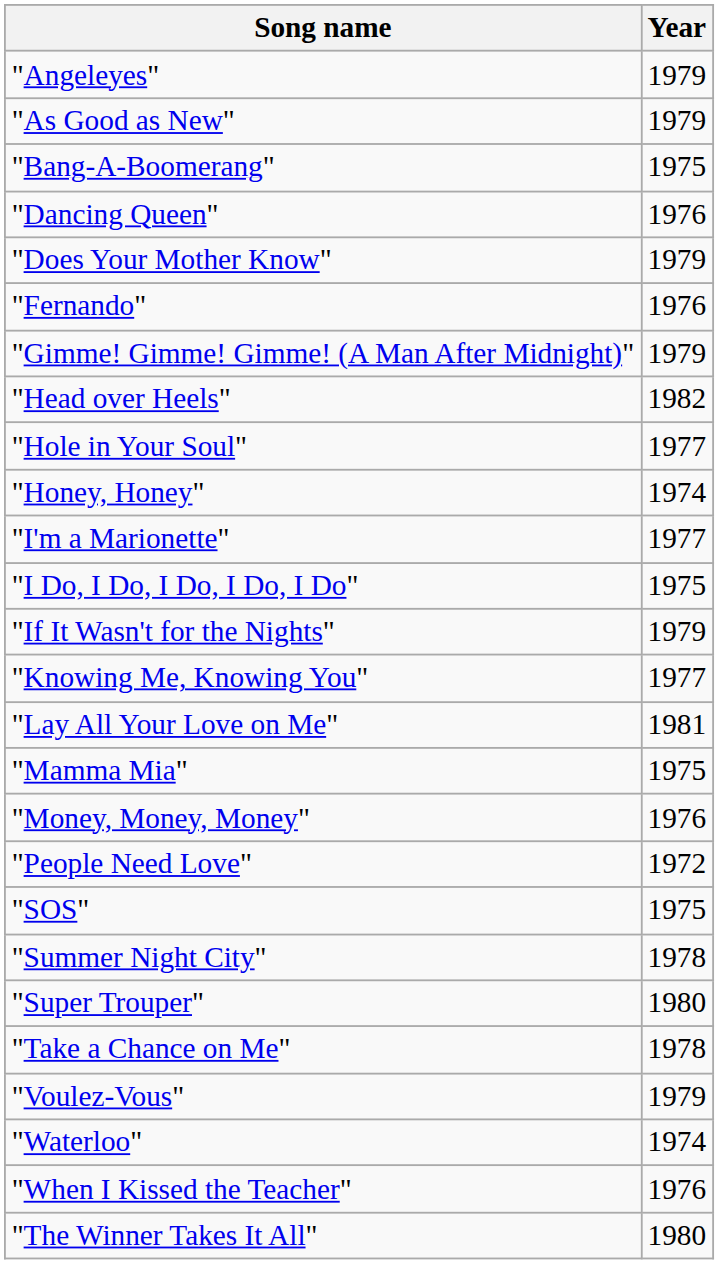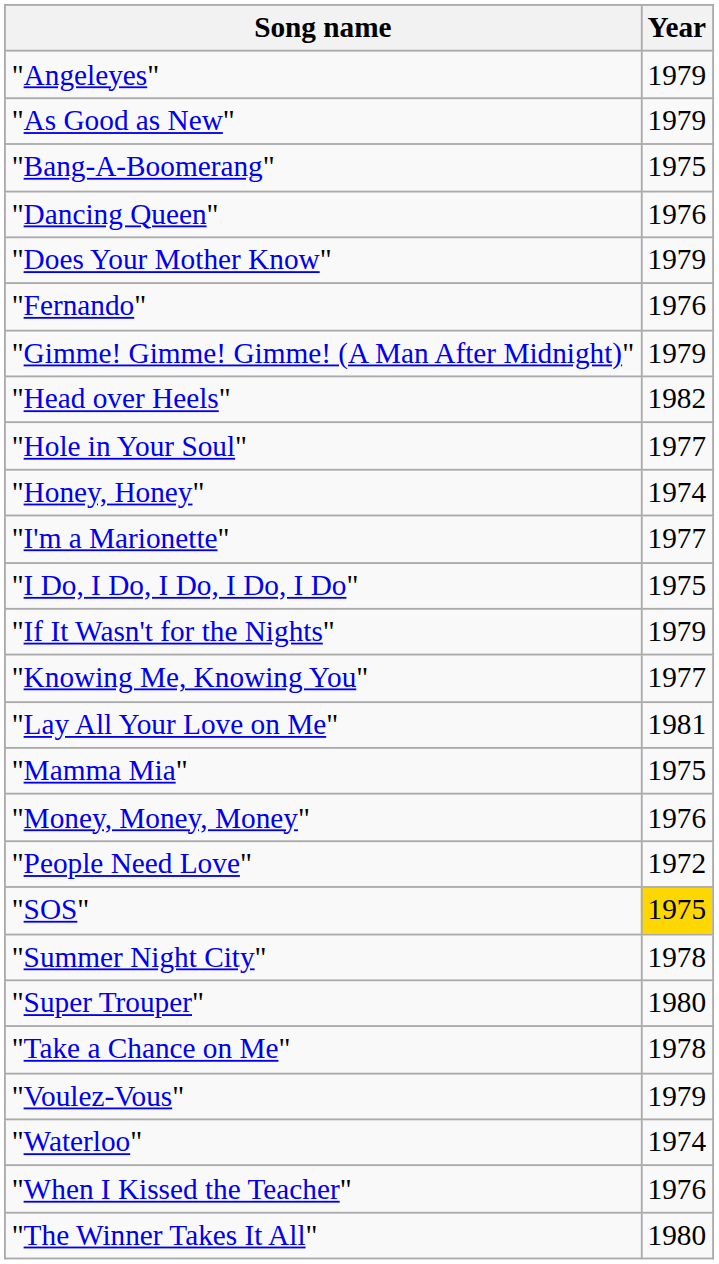(677, 910) no background -> (677, 910) gold background
